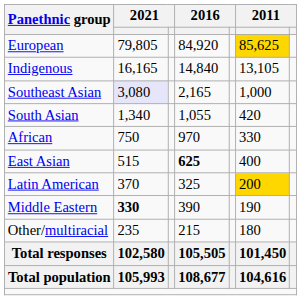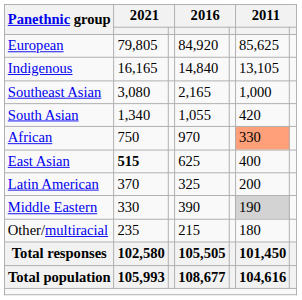(259, 45) gold background -> (259, 45) no background
(134, 92) lavender background -> (134, 92) no background
(250, 138) no background -> (250, 138) lightsalmon background
(128, 161) normal -> (128, 161) bold
(189, 161) bold -> (189, 161) normal
(250, 184) gold background -> (250, 184) no background
(128, 207) bold -> (128, 207) normal
(250, 207) no background -> (250, 207) lightgrey background
